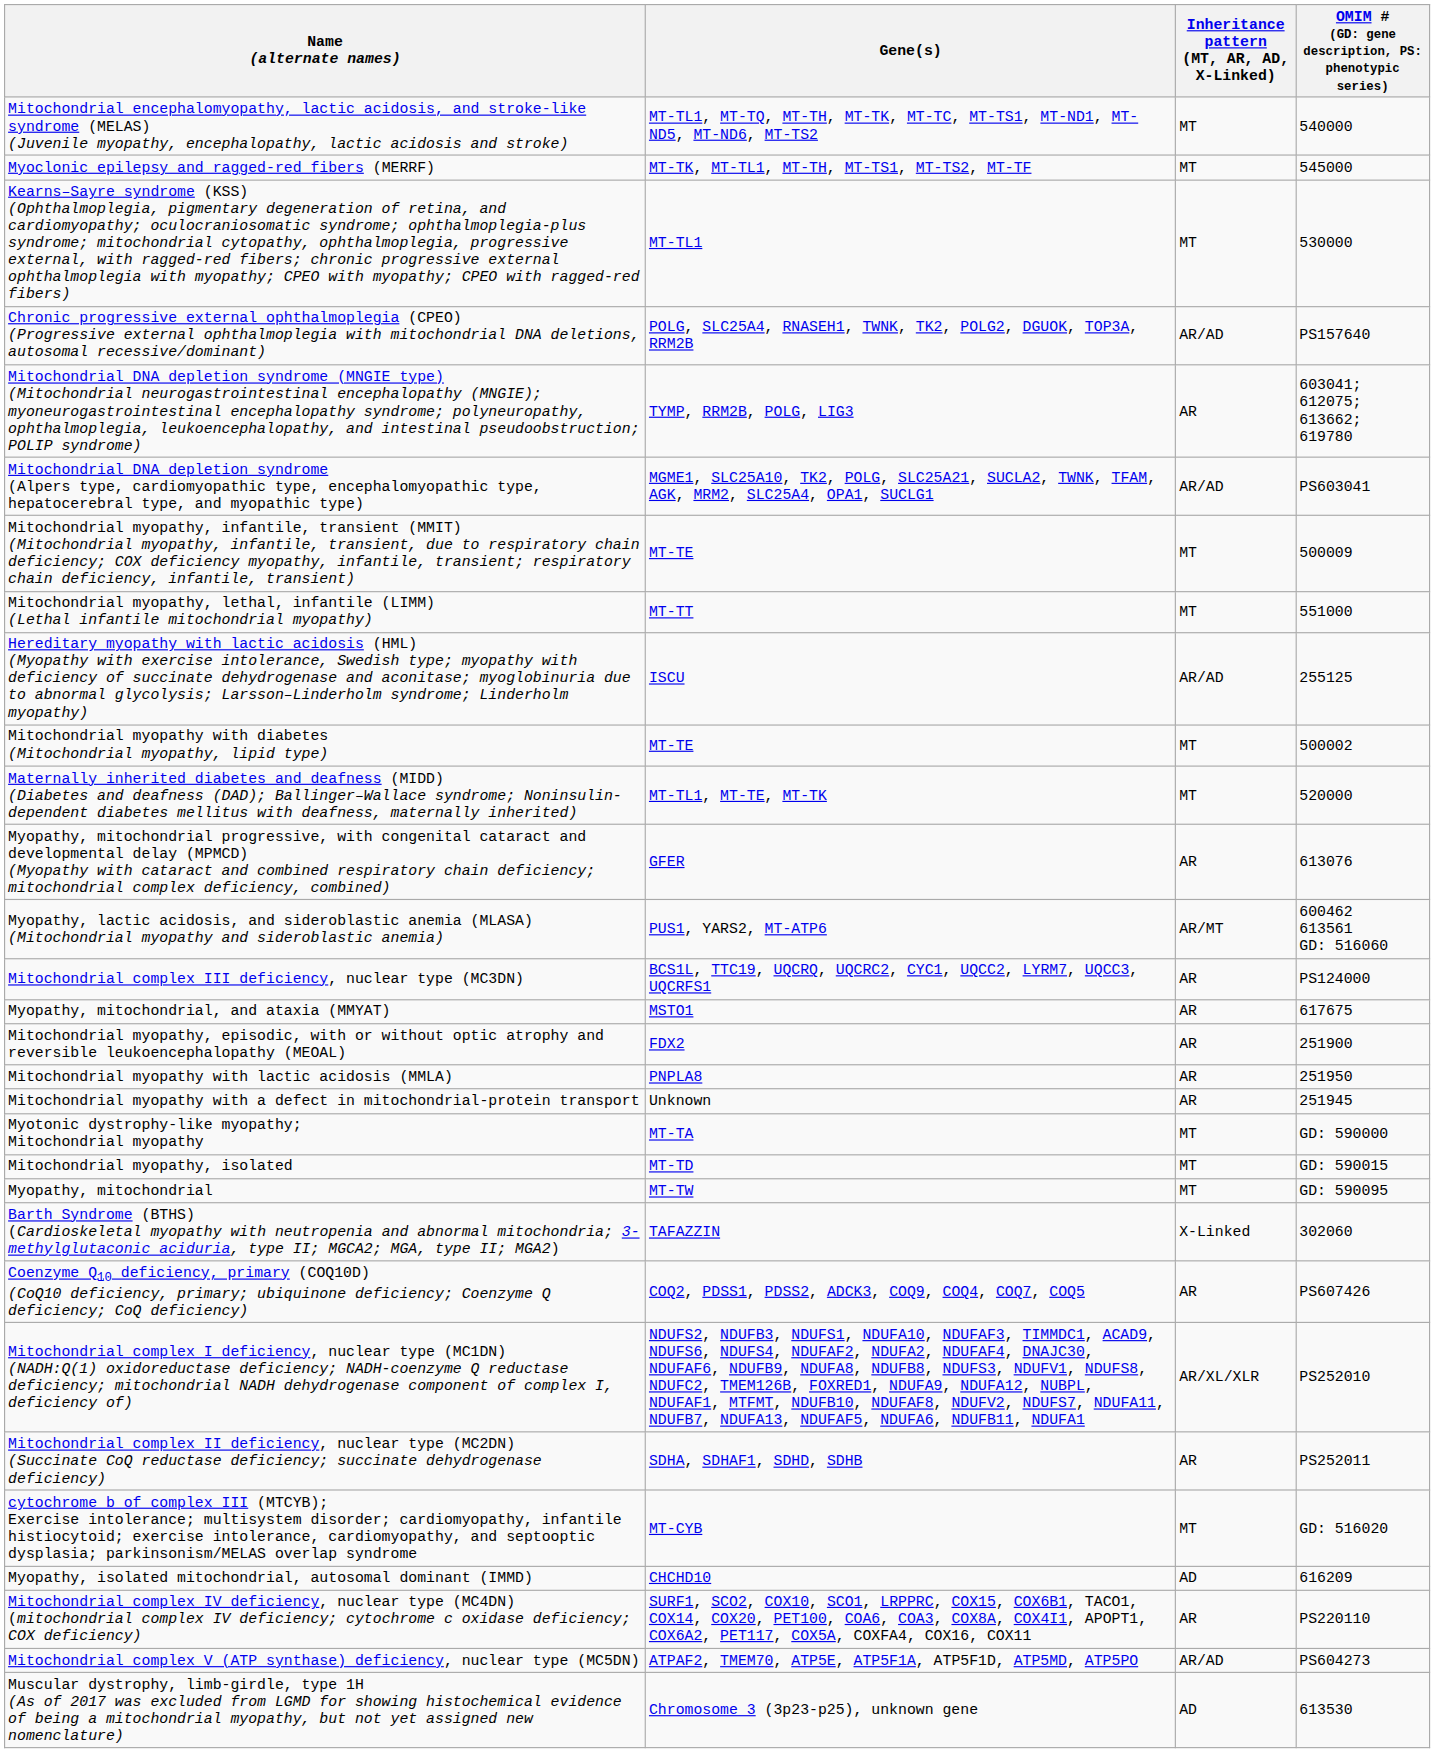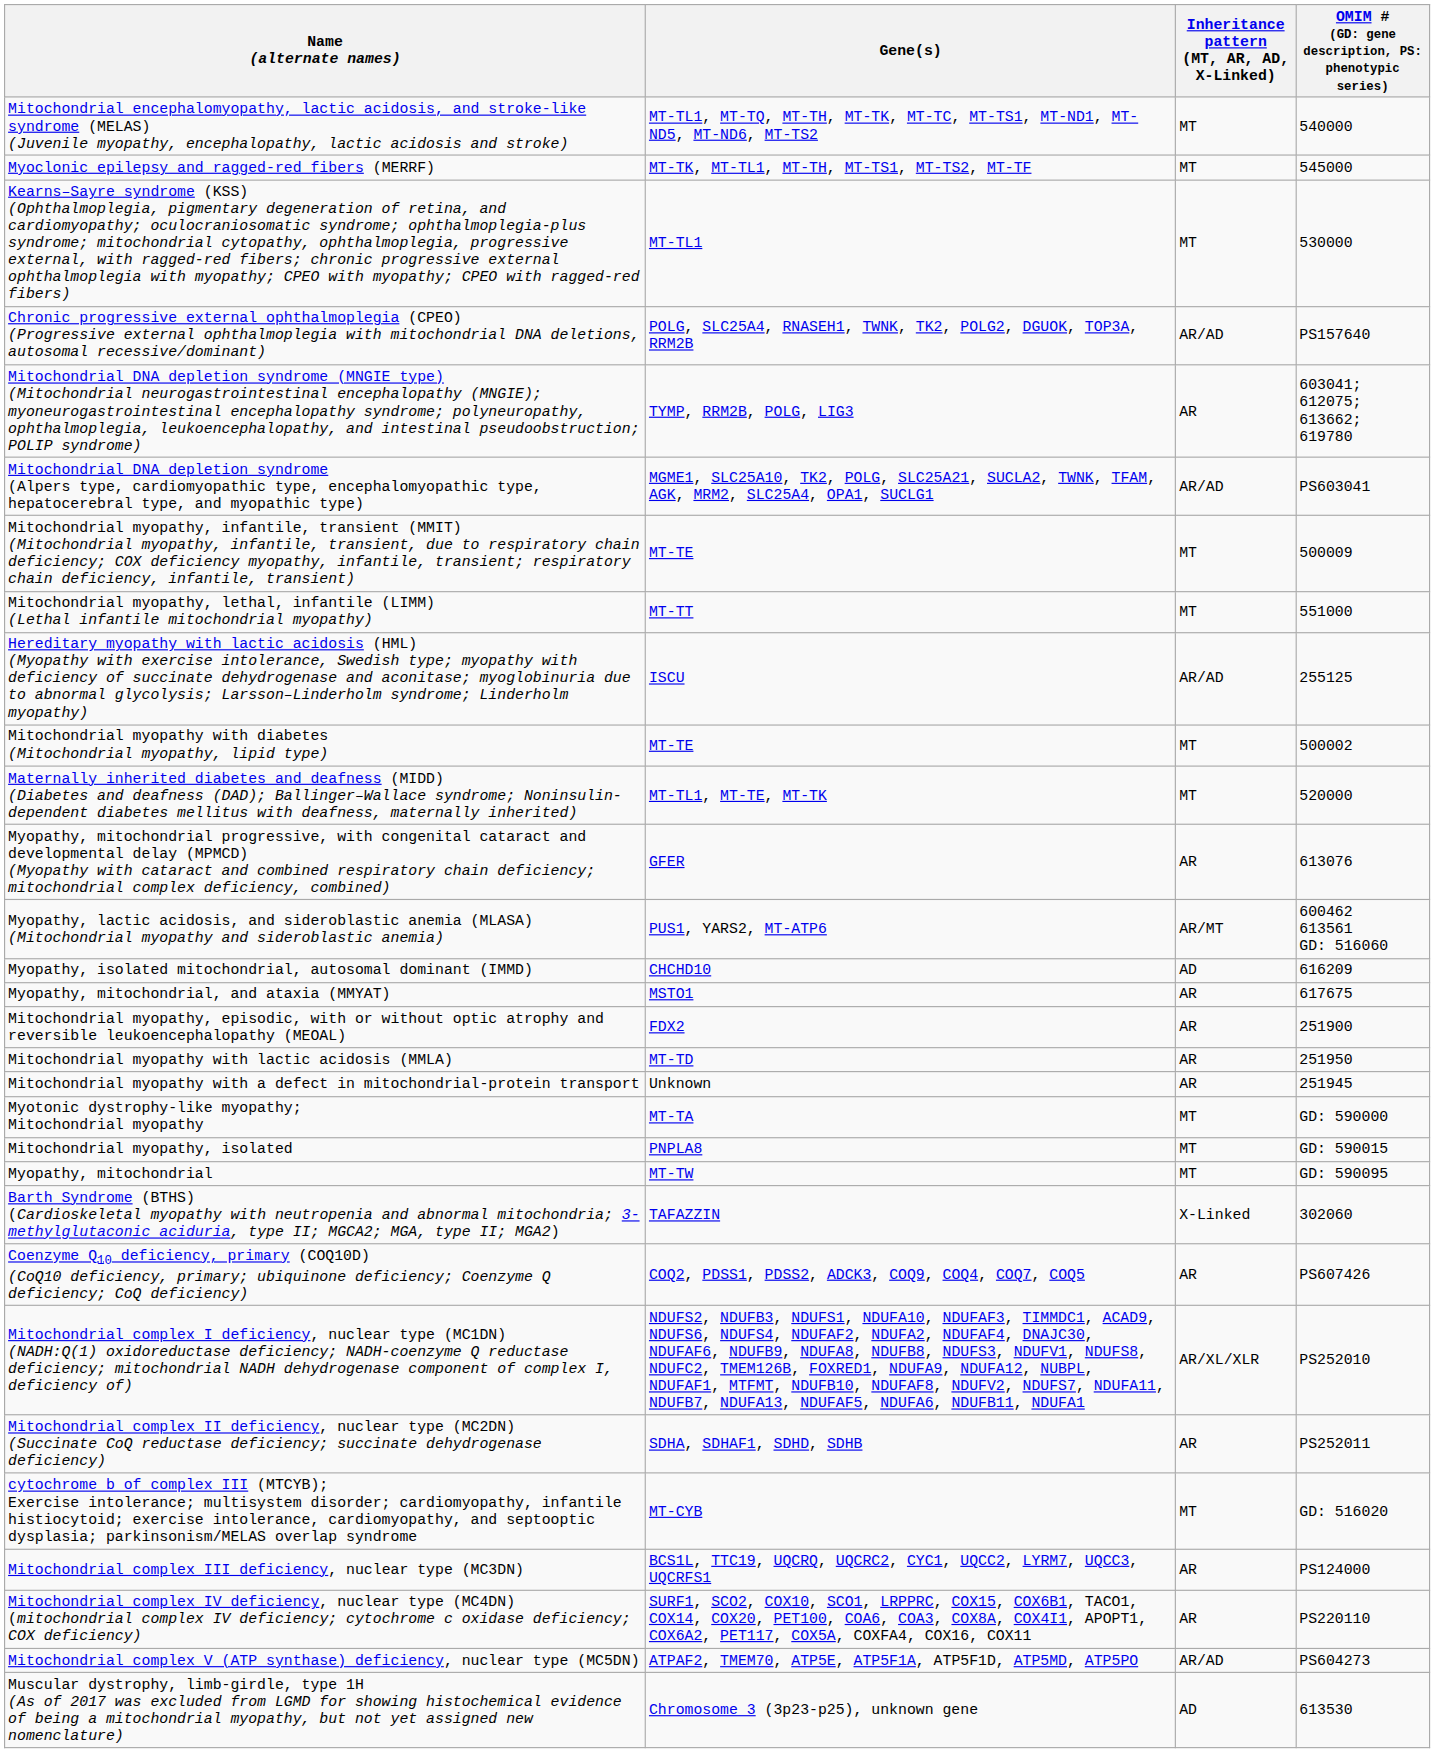rows swapped: (270, 1578) <-> (266, 979)
(676, 1077) PNPLA8 -> (671, 1060) MT-TD
(671, 1167) MT-TD -> (676, 1150) PNPLA8
